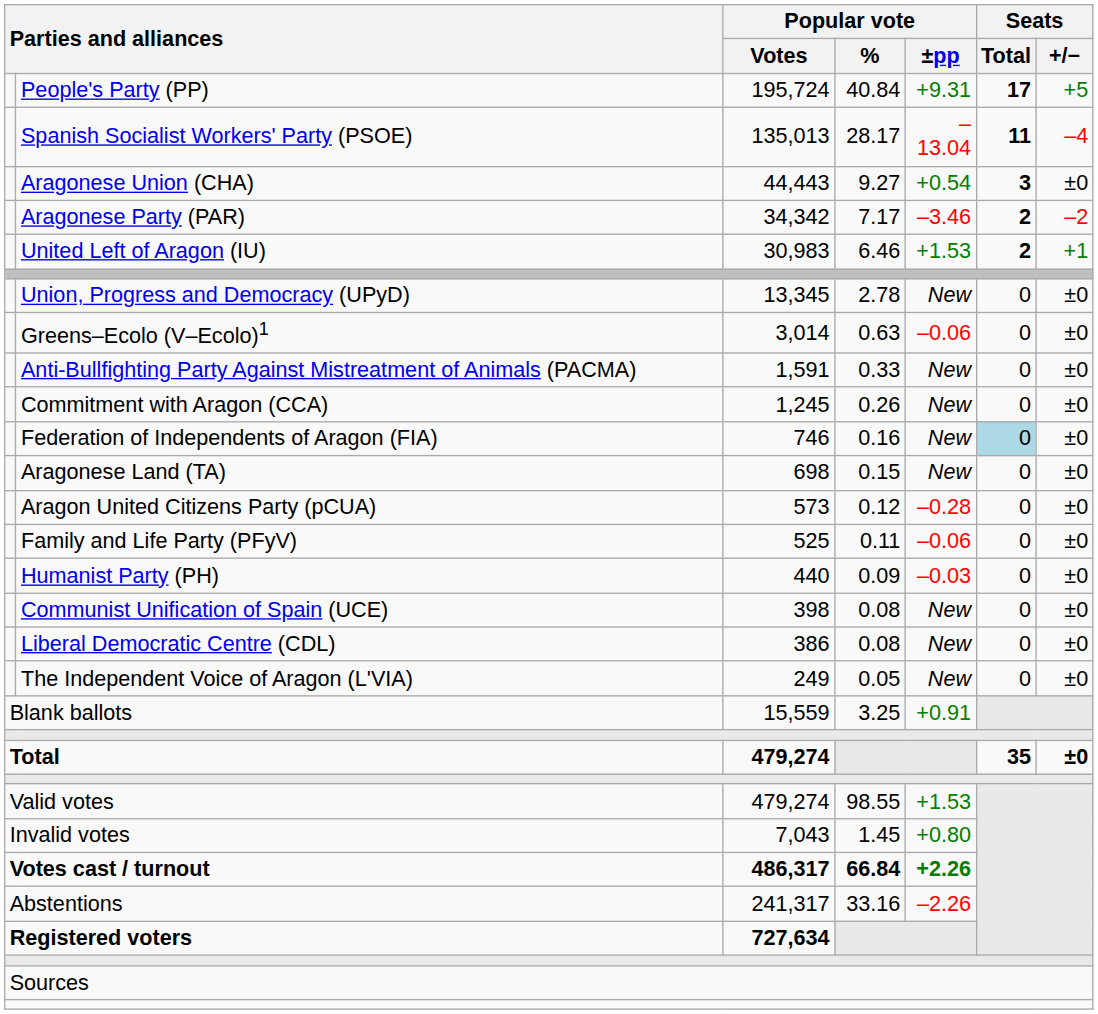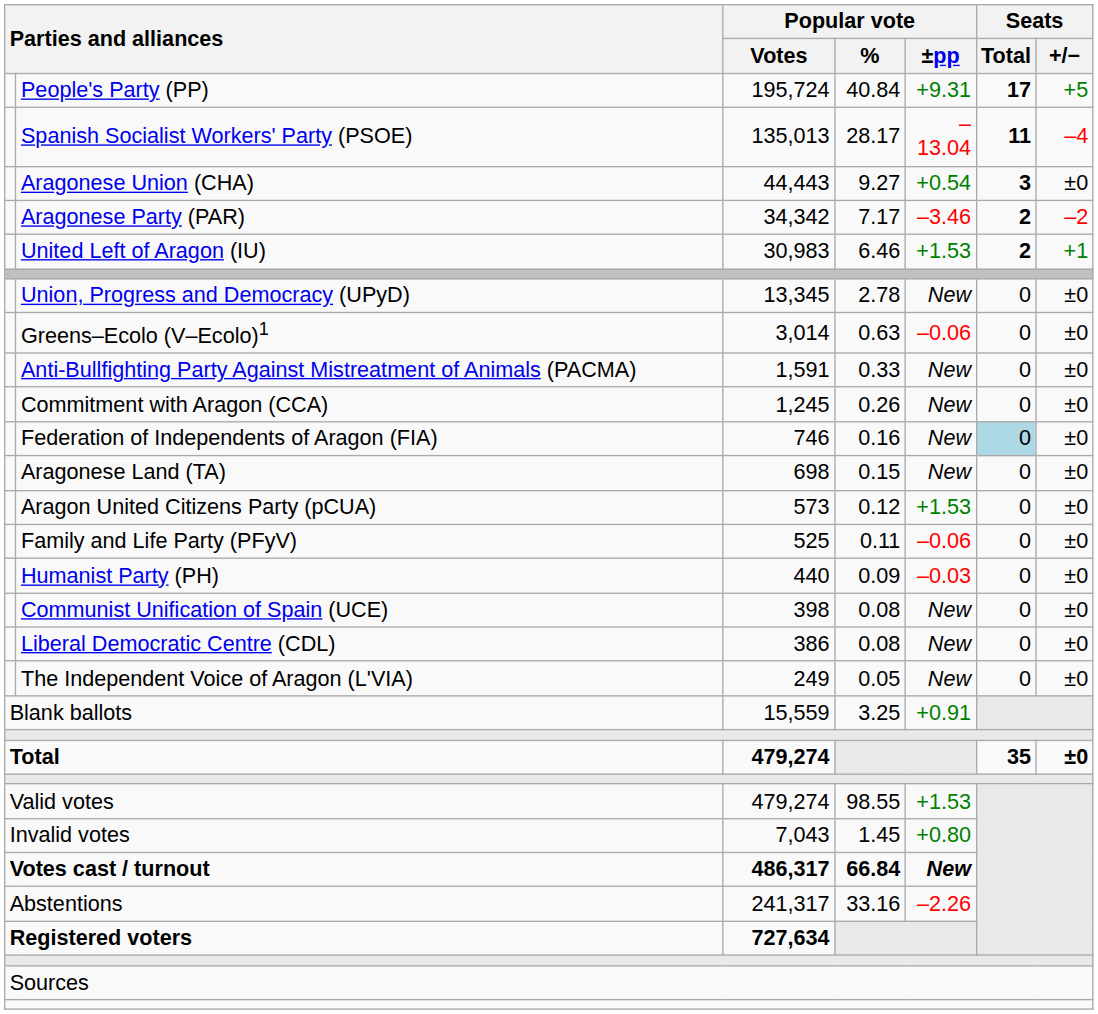(944, 507) –0.28 -> (944, 507) +1.53
(944, 869) +2.26 -> (949, 869) New
